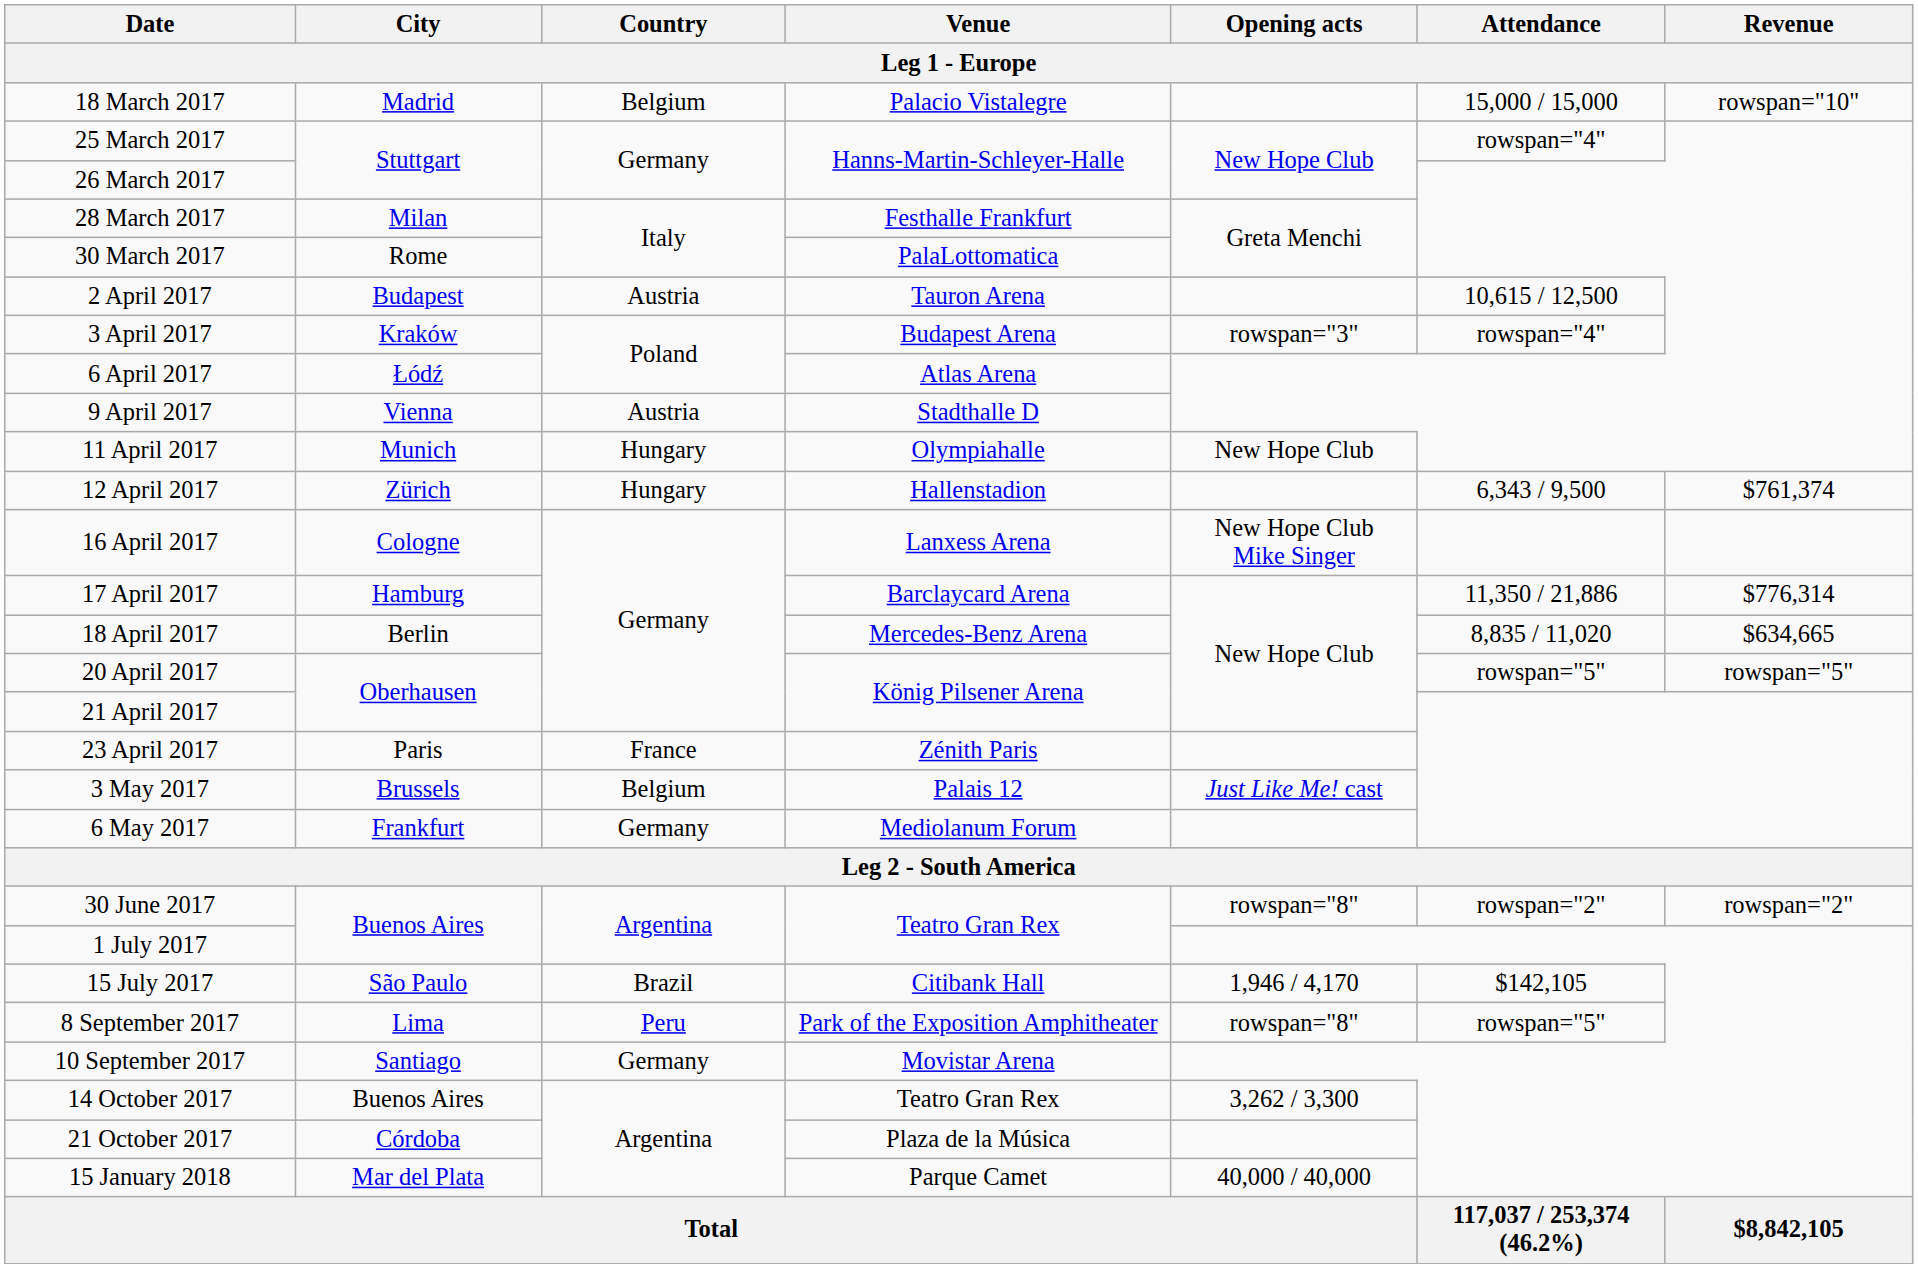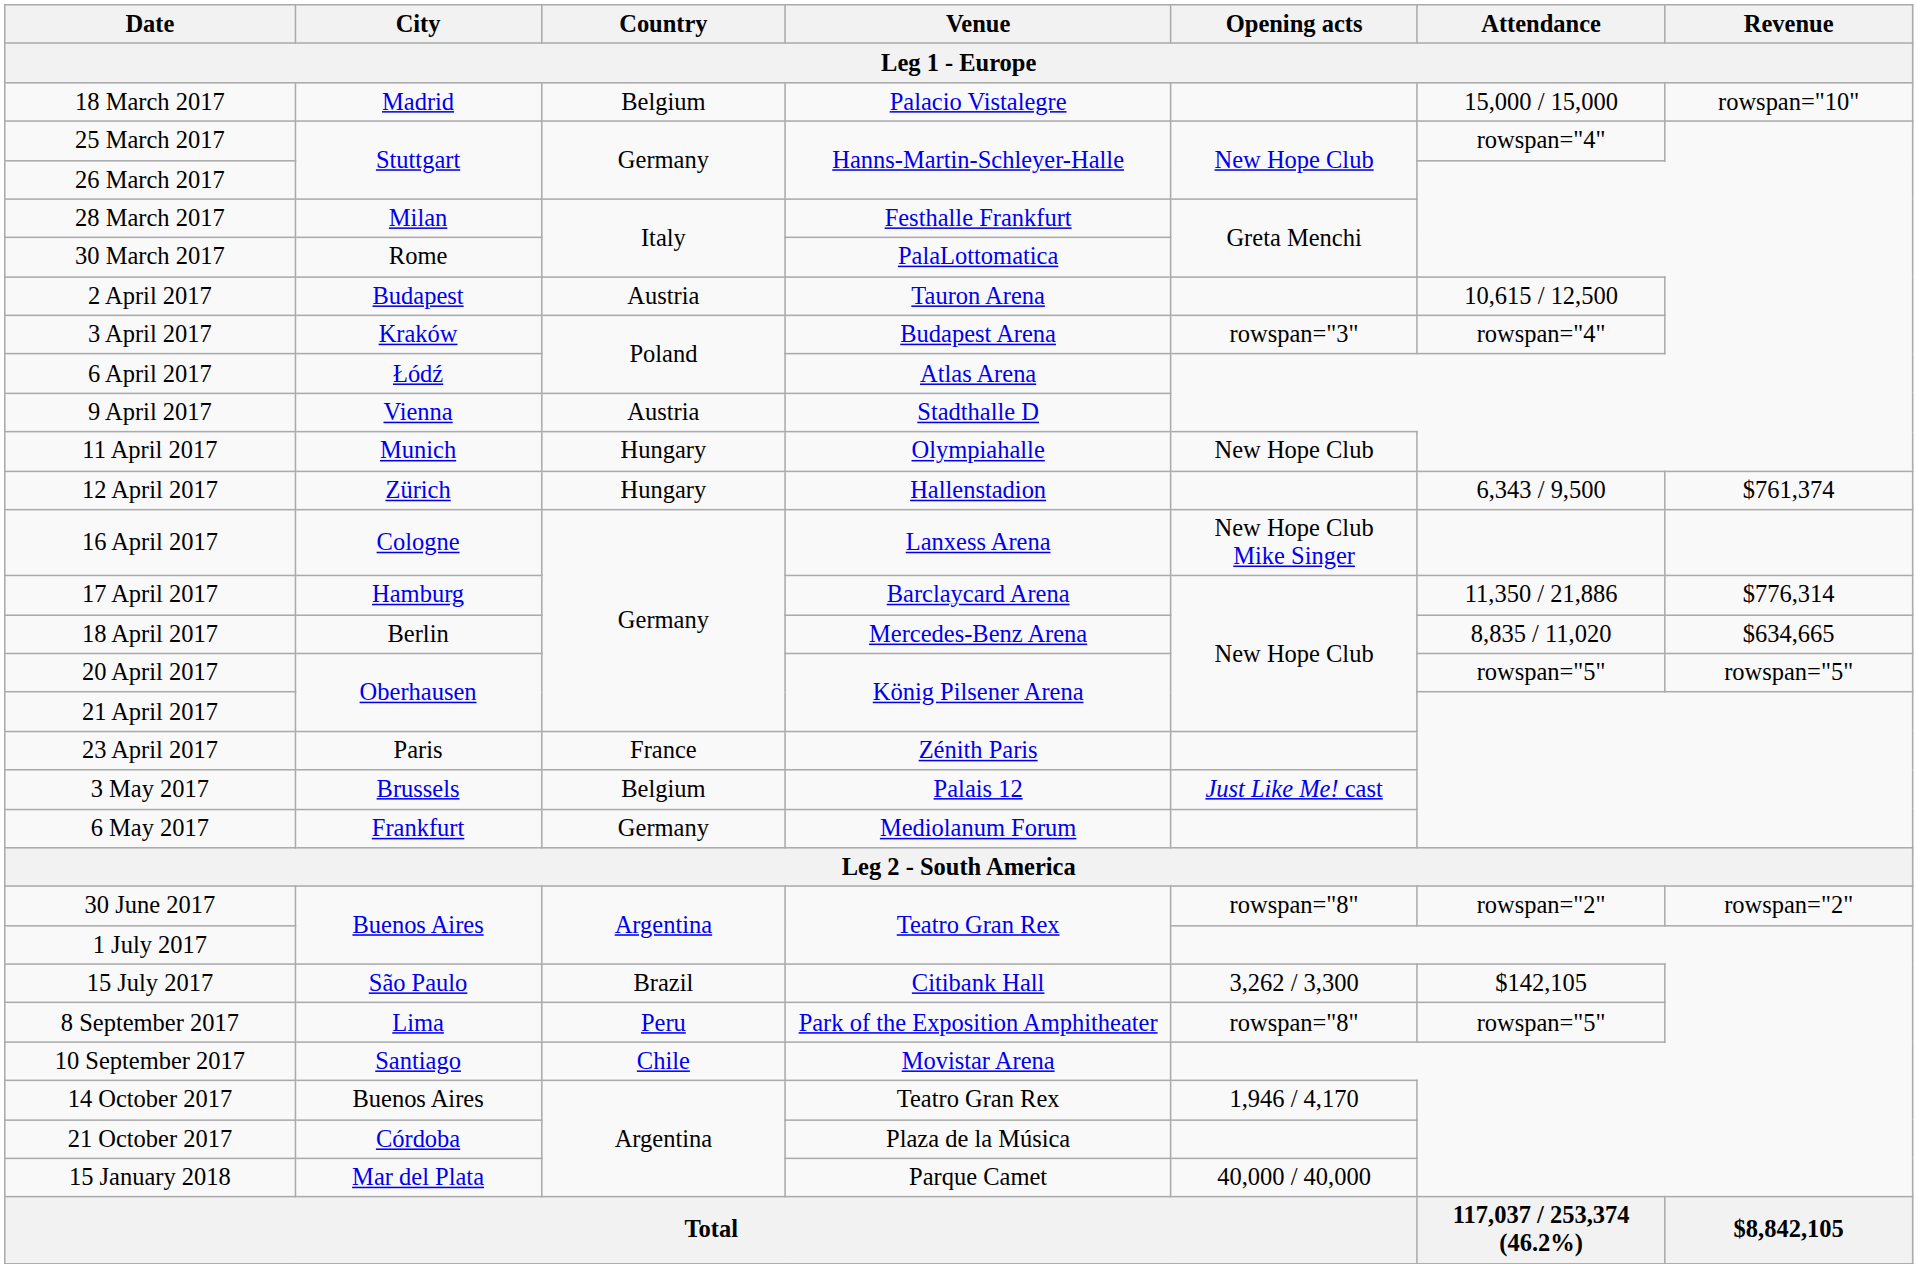(1294, 983) 1,946 / 4,170 -> (1294, 983) 3,262 / 3,300
(663, 1060) Germany -> (663, 1060) Chile
(1294, 1099) 3,262 / 3,300 -> (1294, 1099) 1,946 / 4,170
